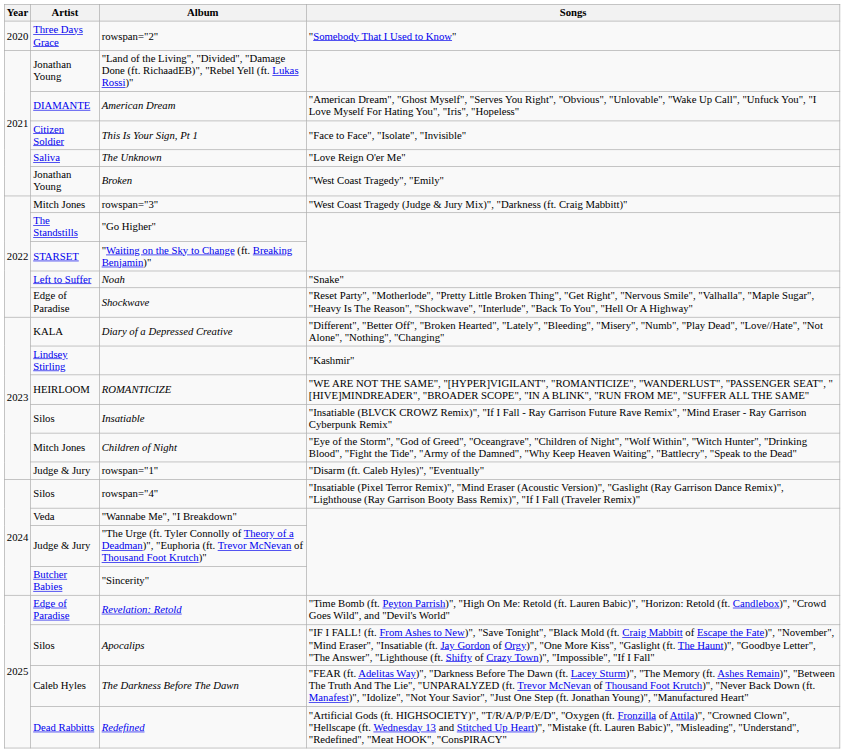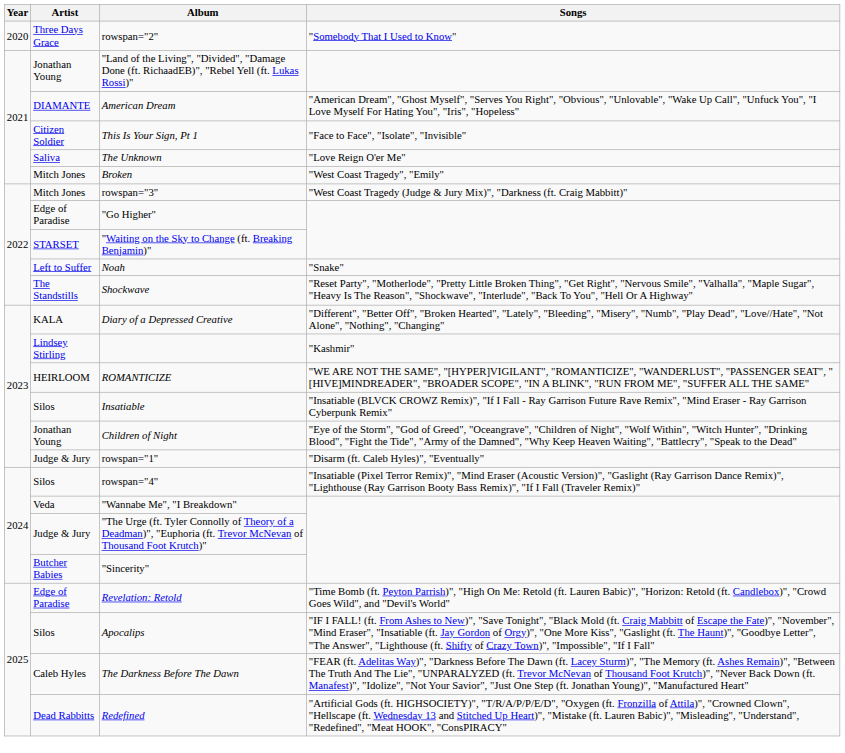(52, 181) Jonathan Young -> (59, 175) Mitch Jones
(56, 227) The Standstills -> (51, 215) Edge of Paradise
(51, 302) Edge of Paradise -> (56, 290) The Standstills
(59, 447) Mitch Jones -> (52, 435) Jonathan Young
